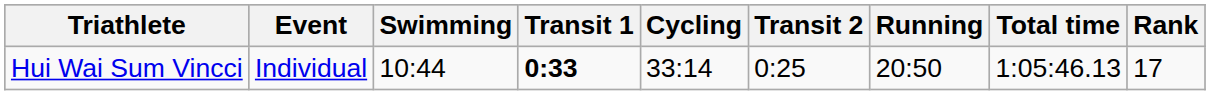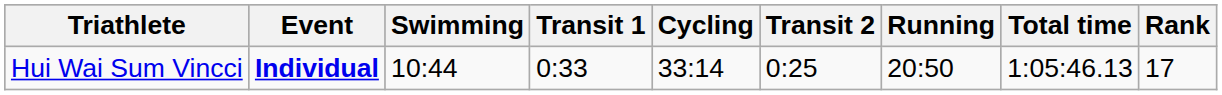(311, 67) normal -> (317, 67) bold
(551, 67) bold -> (562, 67) normal
